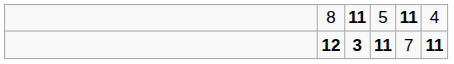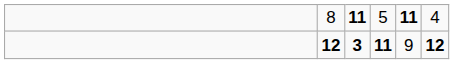(409, 44) 7 -> (409, 44) 9
(434, 44) 11 -> (435, 44) 12
